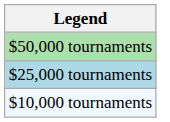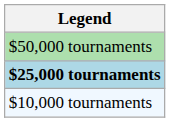(80, 74) normal -> (85, 74) bold
